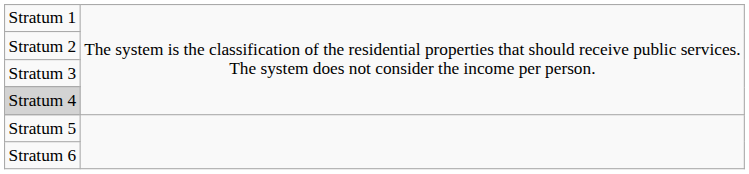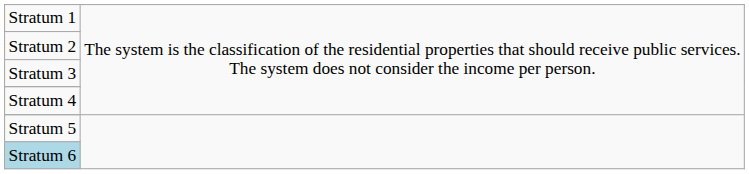(42, 100) lightgrey background -> (42, 100) no background
(42, 155) no background -> (42, 155) lightblue background
